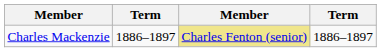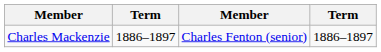(244, 36) khaki background -> (244, 36) no background
